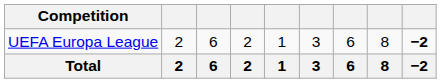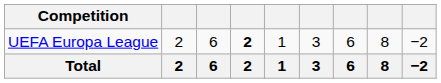(248, 41) normal -> (248, 41) bold
(419, 41) bold -> (419, 41) normal
